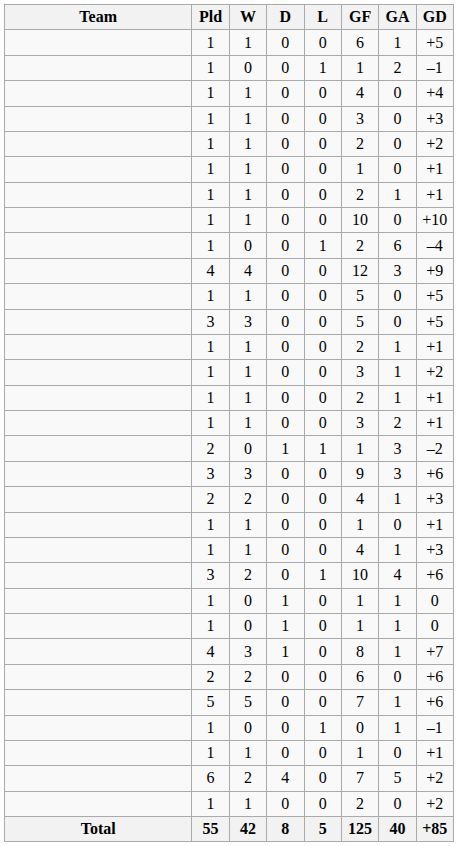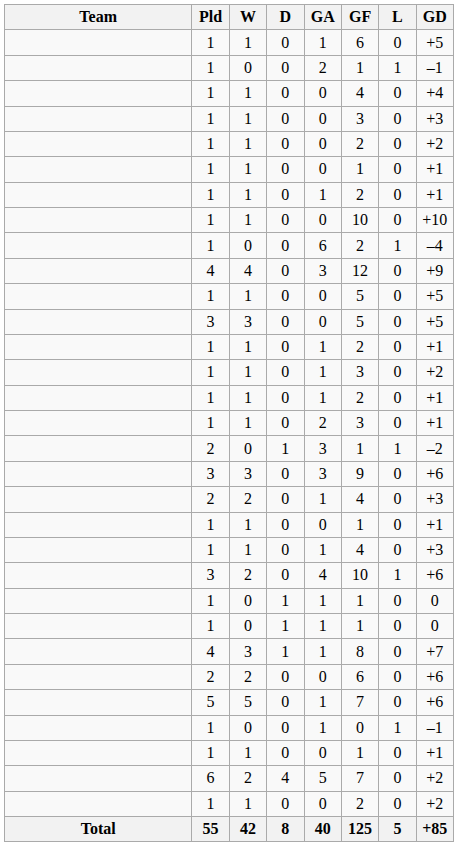columns swapped: (323, 17) <-> (397, 17)
